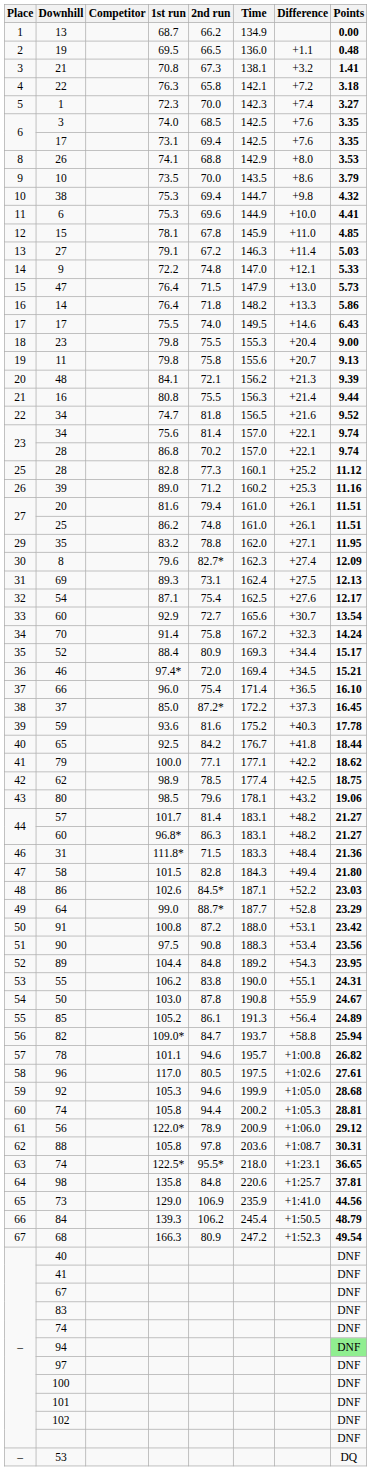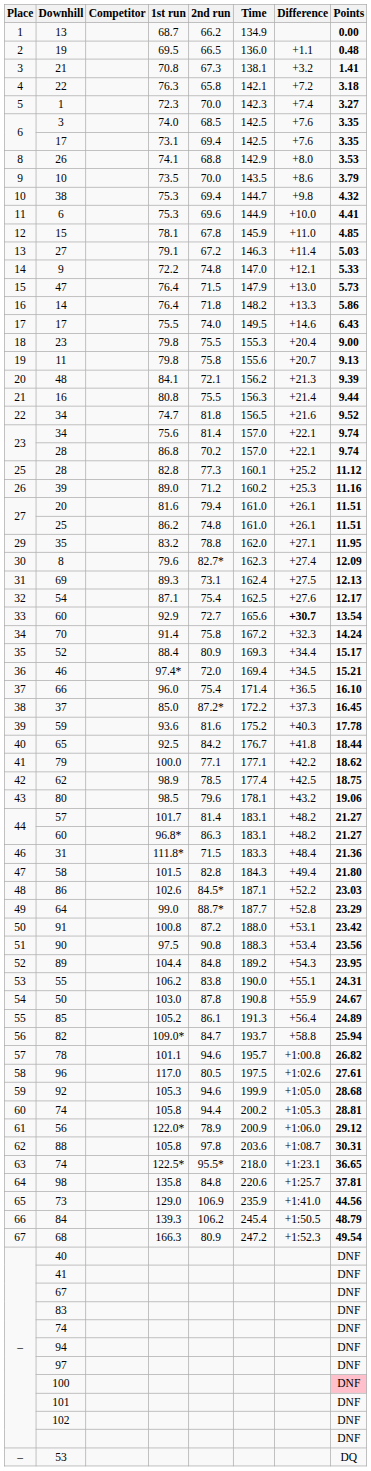(303, 616) normal -> (303, 616) bold
(349, 1347) lightgreen background -> (349, 1347) no background
(349, 1383) no background -> (349, 1383) pink background
